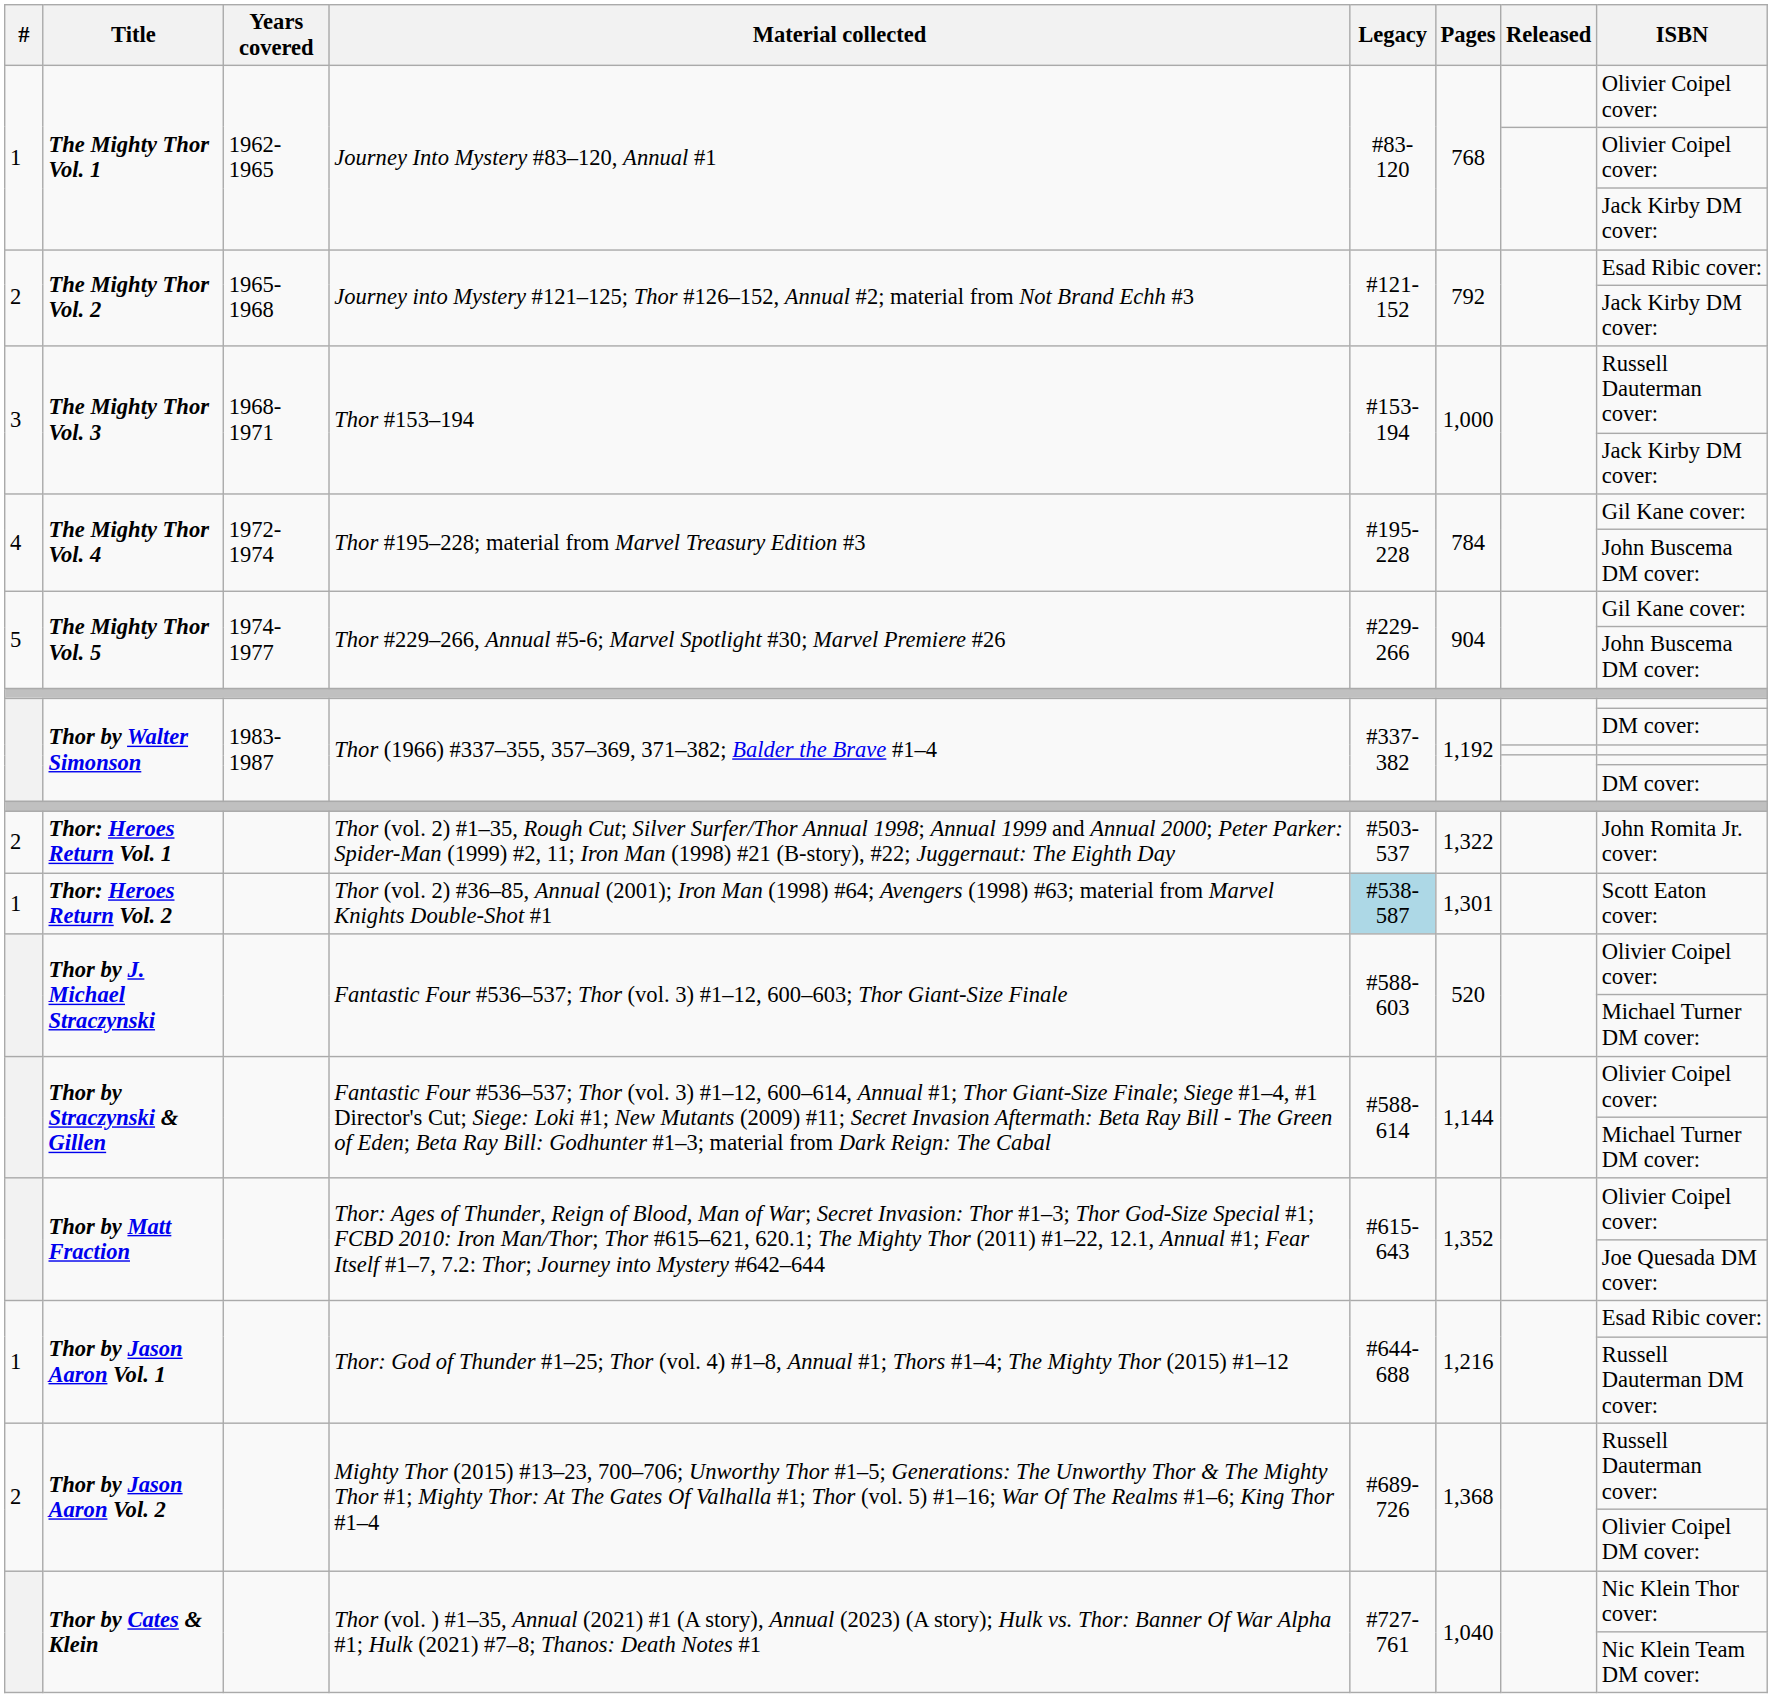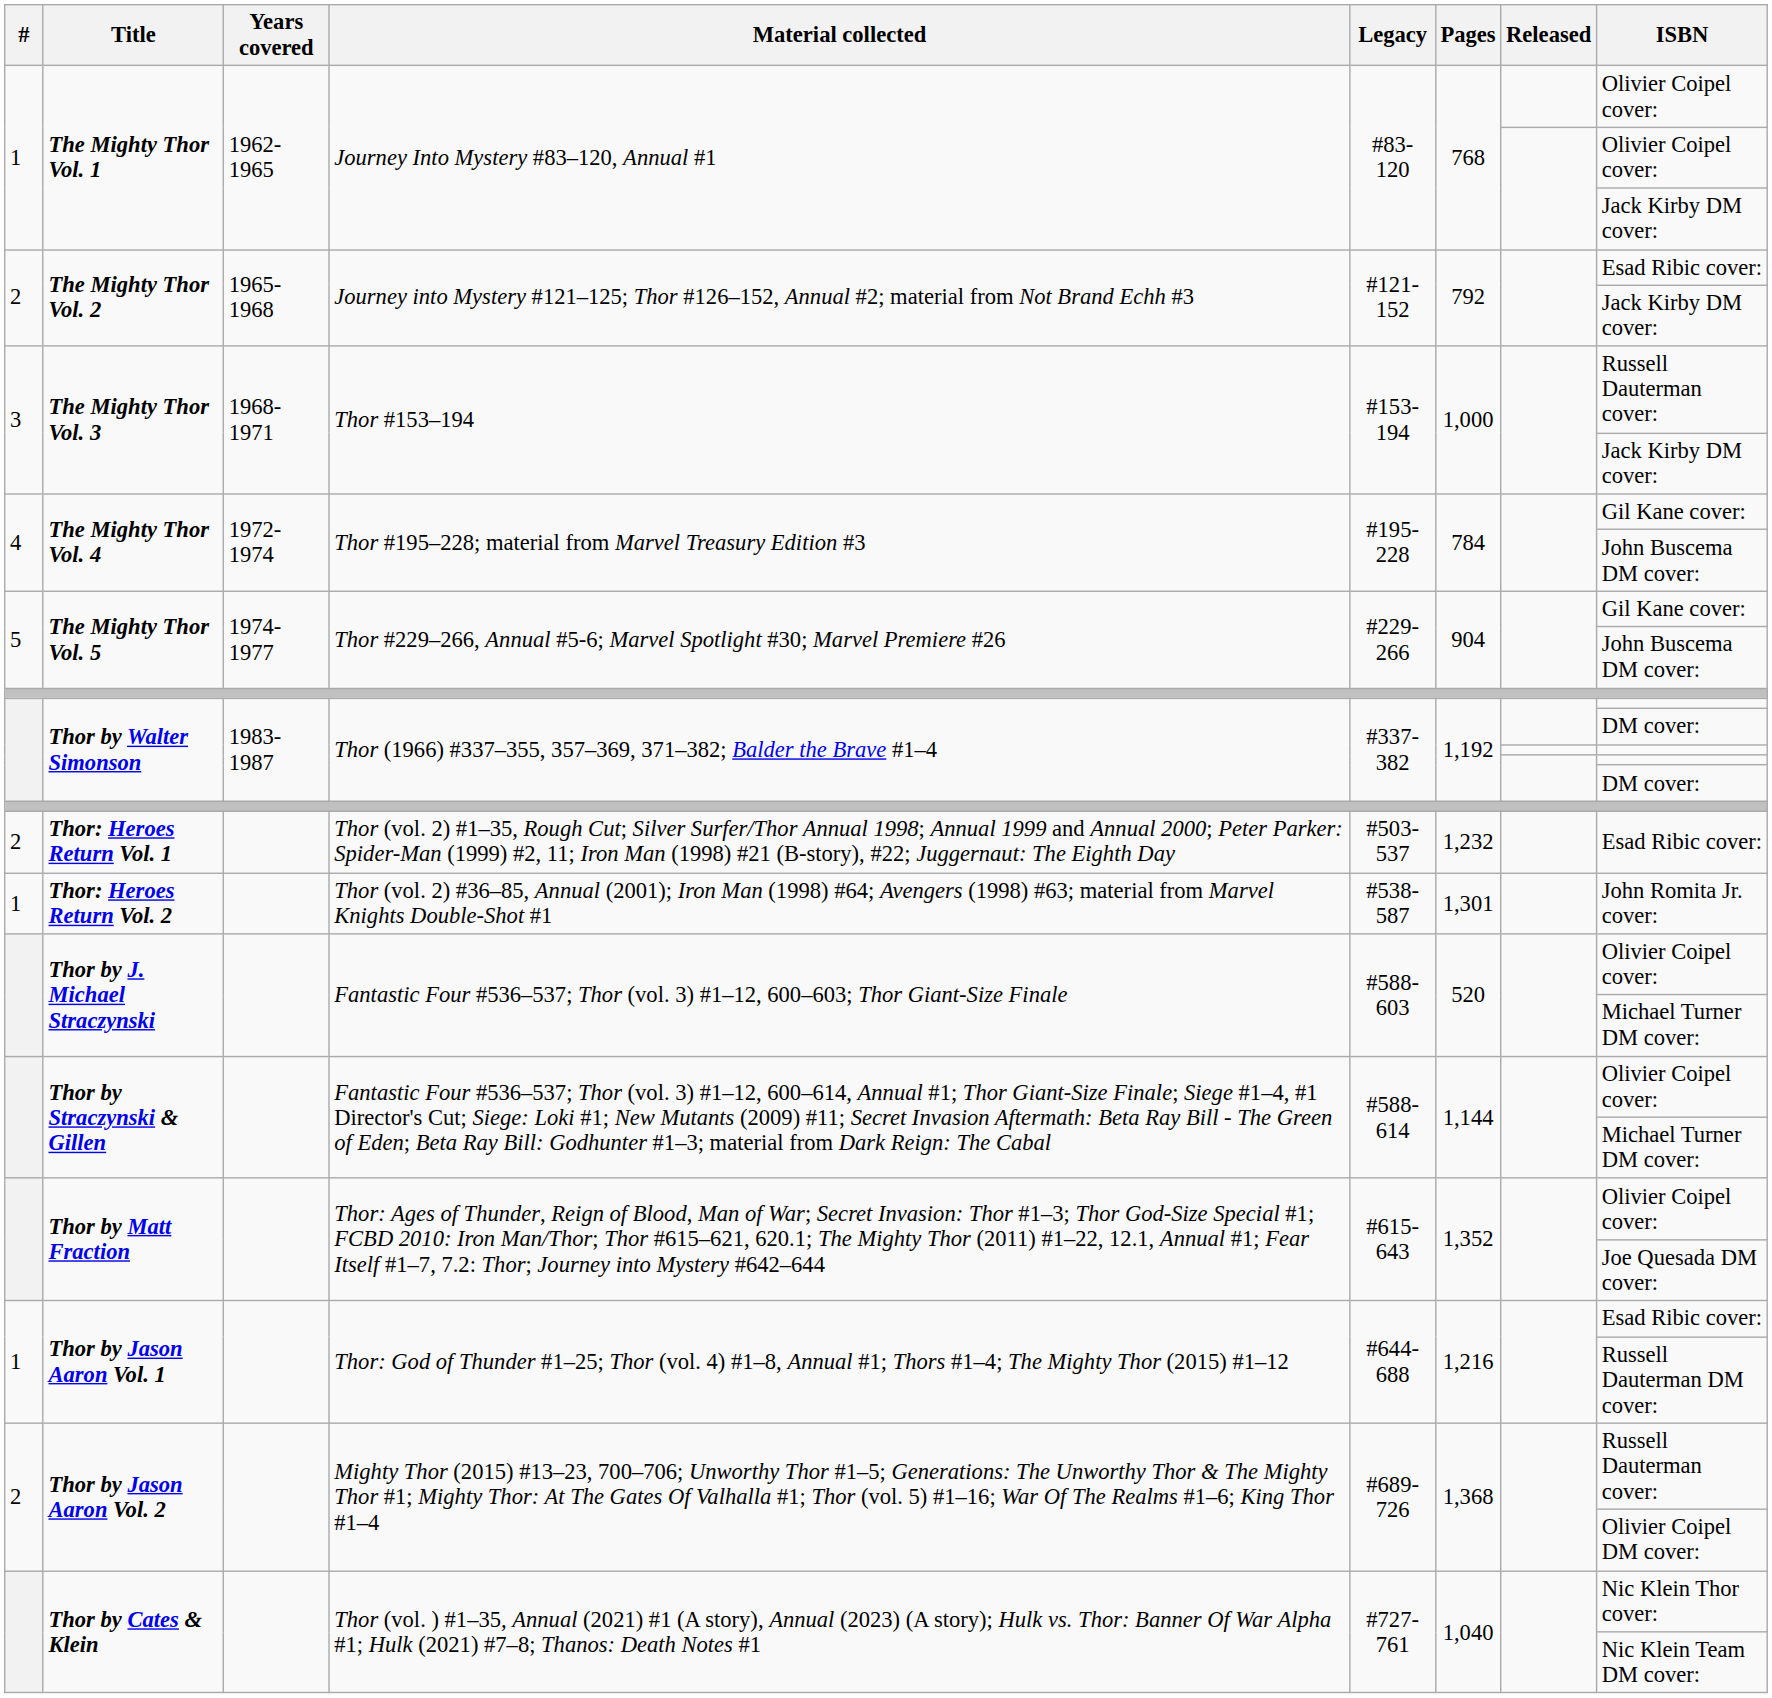(1468, 841) 1,322 -> (1468, 841) 1,232
(1672, 841) John Romita Jr. cover: -> (1682, 841) Esad Ribic cover:
(1393, 902) lightblue background -> (1393, 902) no background
(1654, 902) Scott Eaton cover: -> (1672, 902) John Romita Jr. cover:
